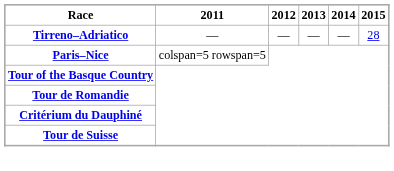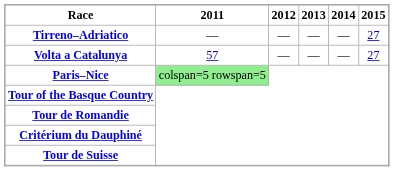(373, 35) 28 -> (373, 35) 27
+ row: (81, 55)
(212, 55) no background -> (212, 75) lightgreen background
